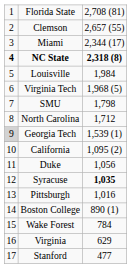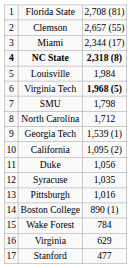(104, 88) normal -> (104, 88) bold
(11, 134) lightgrey background -> (11, 134) no background
(104, 180) bold -> (104, 180) normal
